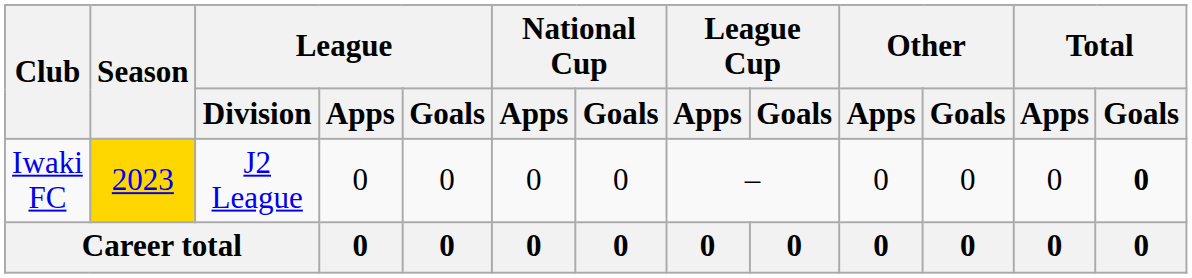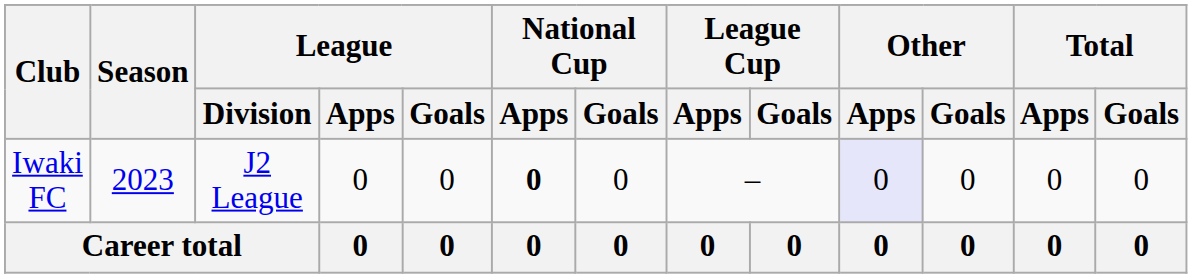(143, 179) gold background -> (143, 179) no background
(534, 179) normal -> (534, 179) bold
(881, 179) no background -> (881, 179) lavender background
(1141, 179) bold -> (1141, 179) normal
